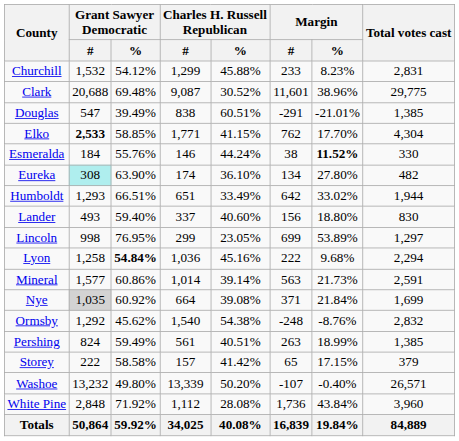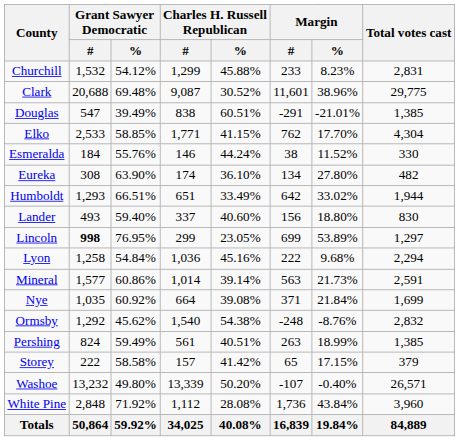(90, 133) bold -> (90, 133) normal
(337, 154) bold -> (337, 154) normal
(90, 175) paleturquoise background -> (90, 175) no background
(90, 237) normal -> (90, 237) bold
(136, 258) bold -> (136, 258) normal
(90, 300) lightgrey background -> (90, 300) no background
